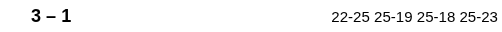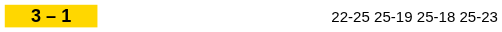(51, 16) no background -> (51, 16) gold background
